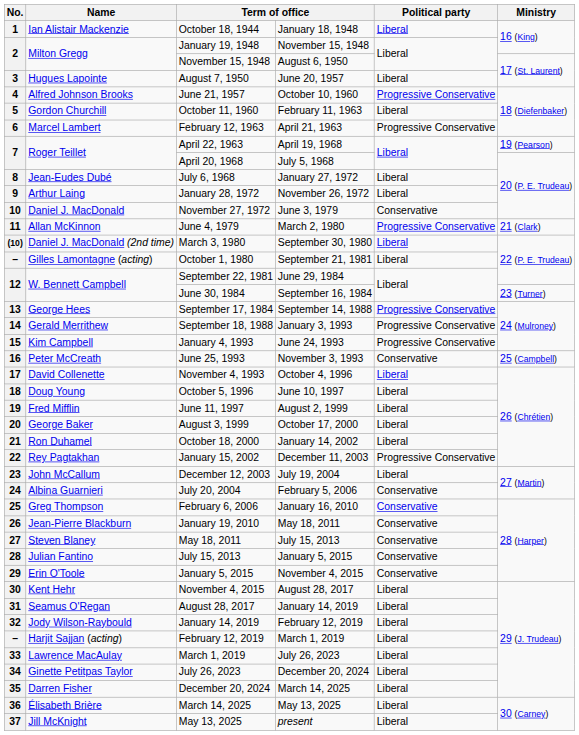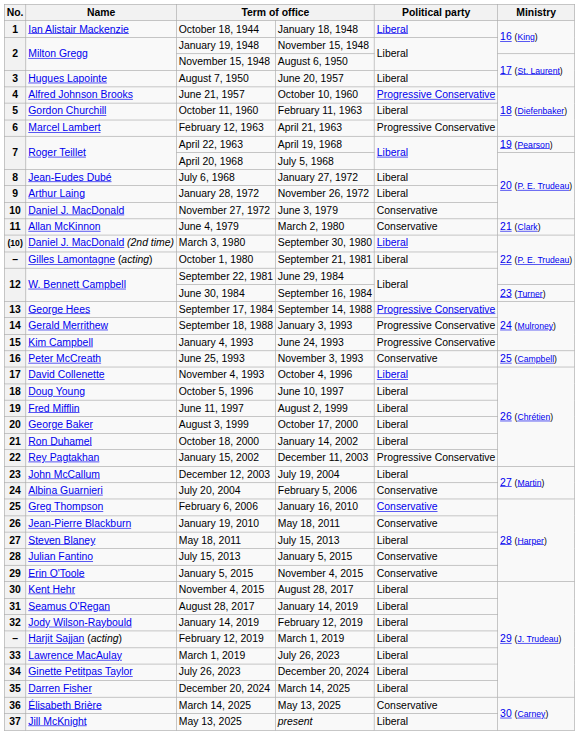(436, 227) Progressive Conservative -> (407, 227) Conservative
(407, 540) Conservative -> (392, 540) Liberal
(392, 705) Liberal -> (407, 705) Conservative
